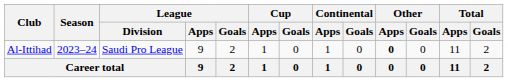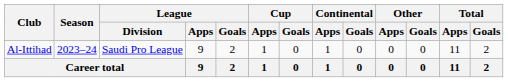(391, 49) bold -> (391, 49) normal
